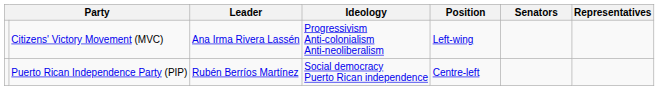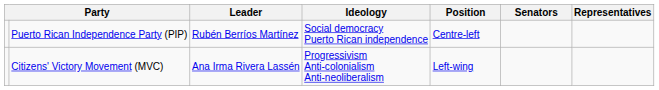rows swapped: (87, 40) <-> (99, 72)
